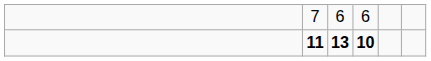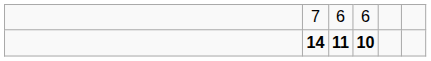(315, 42) 11 -> (316, 42) 14
(340, 42) 13 -> (341, 42) 11
